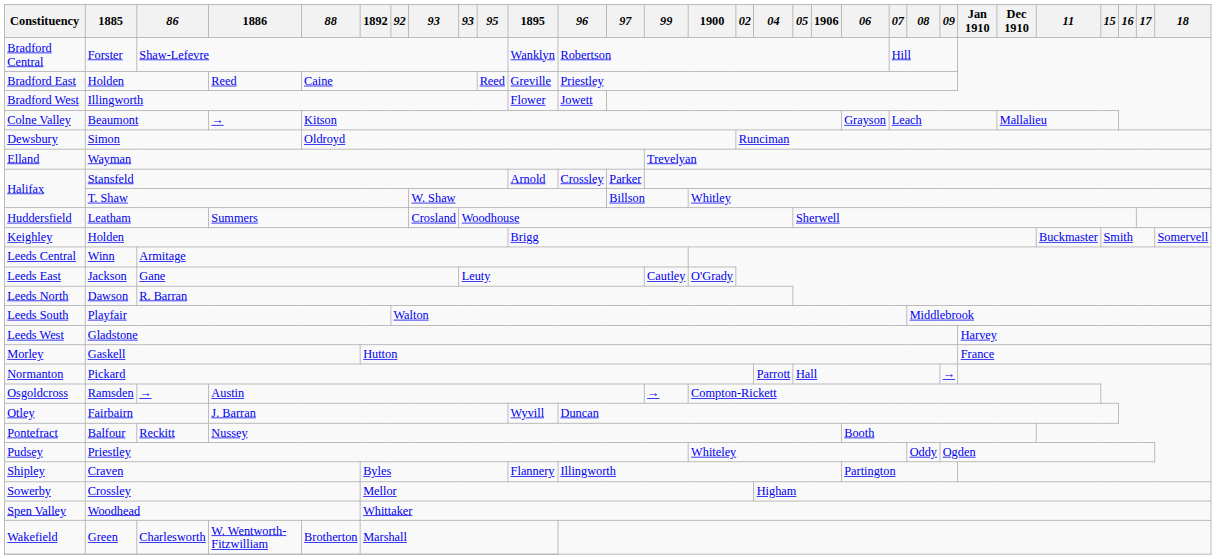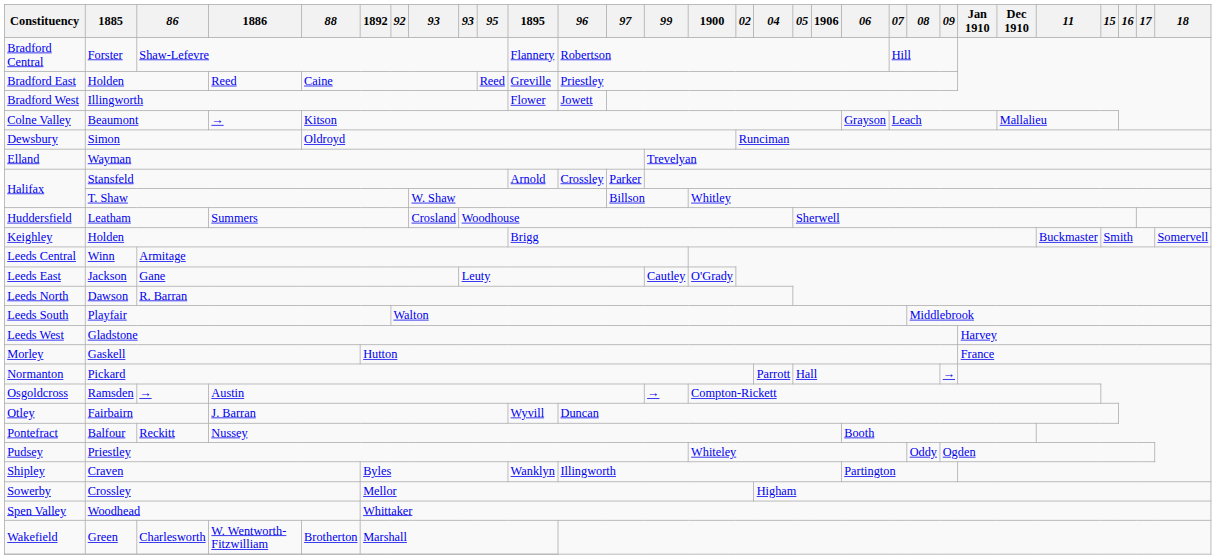(533, 54) Wanklyn -> (533, 54) Flannery
(533, 471) Flannery -> (533, 471) Wanklyn
